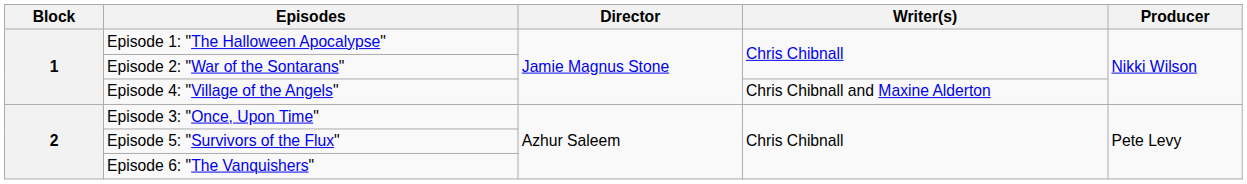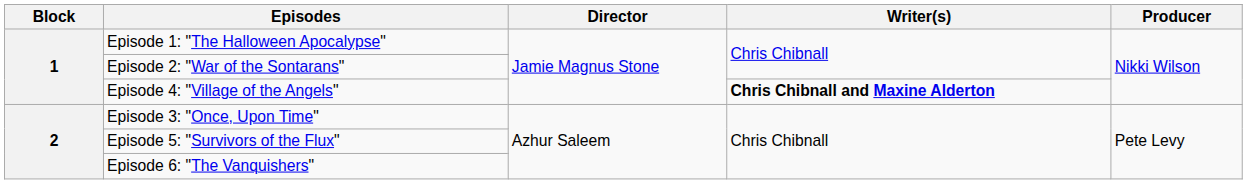(868, 91) normal -> (863, 91) bold
